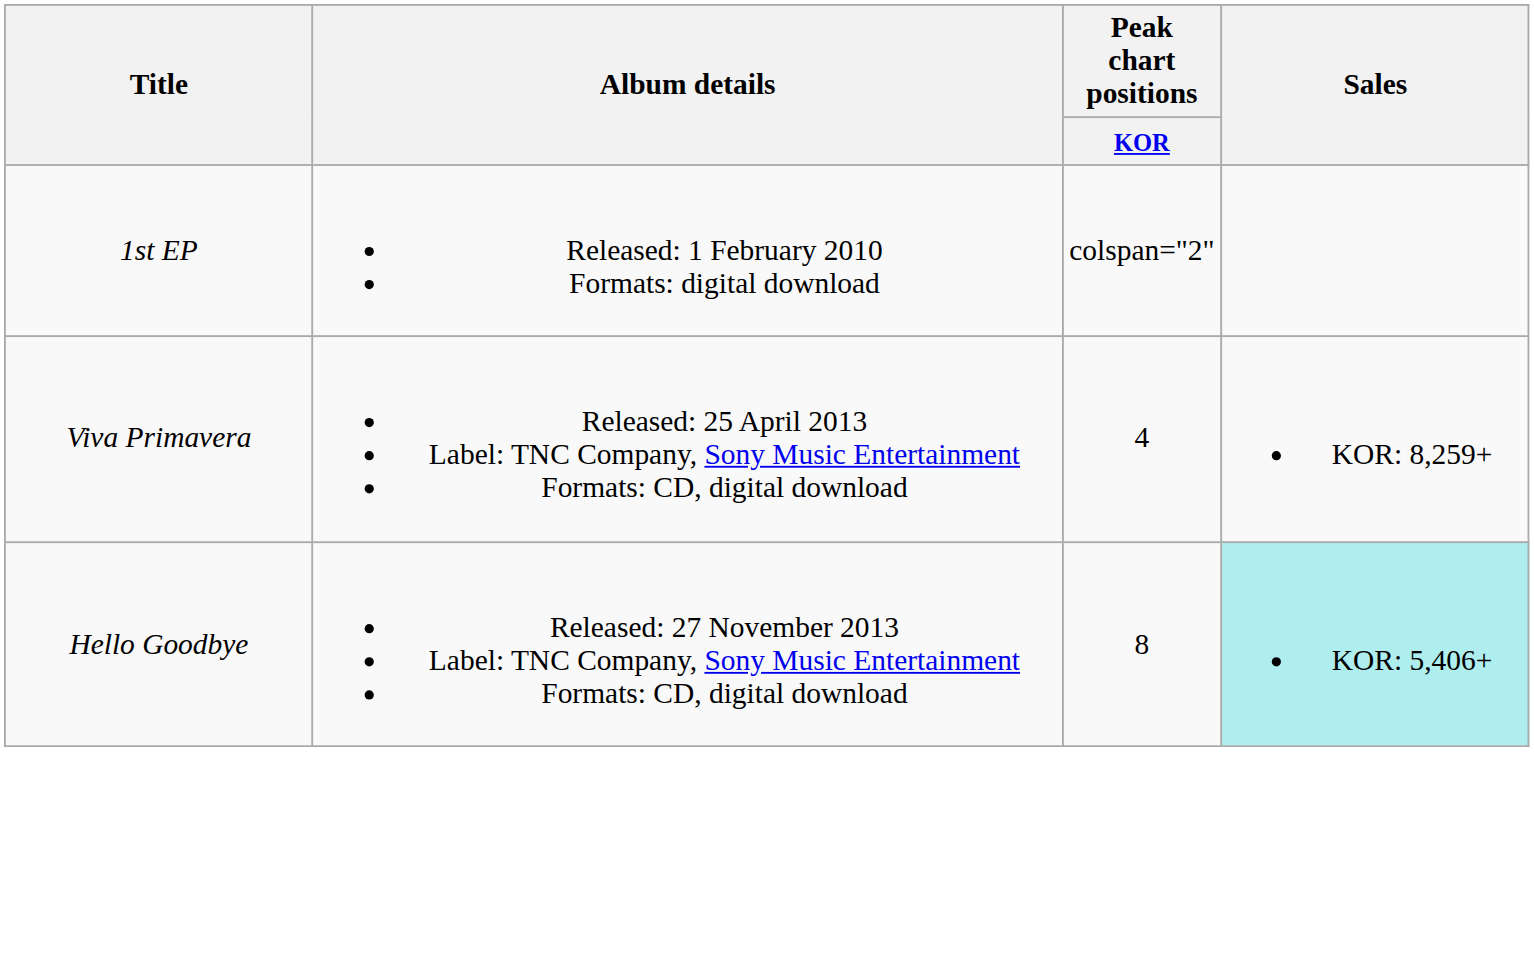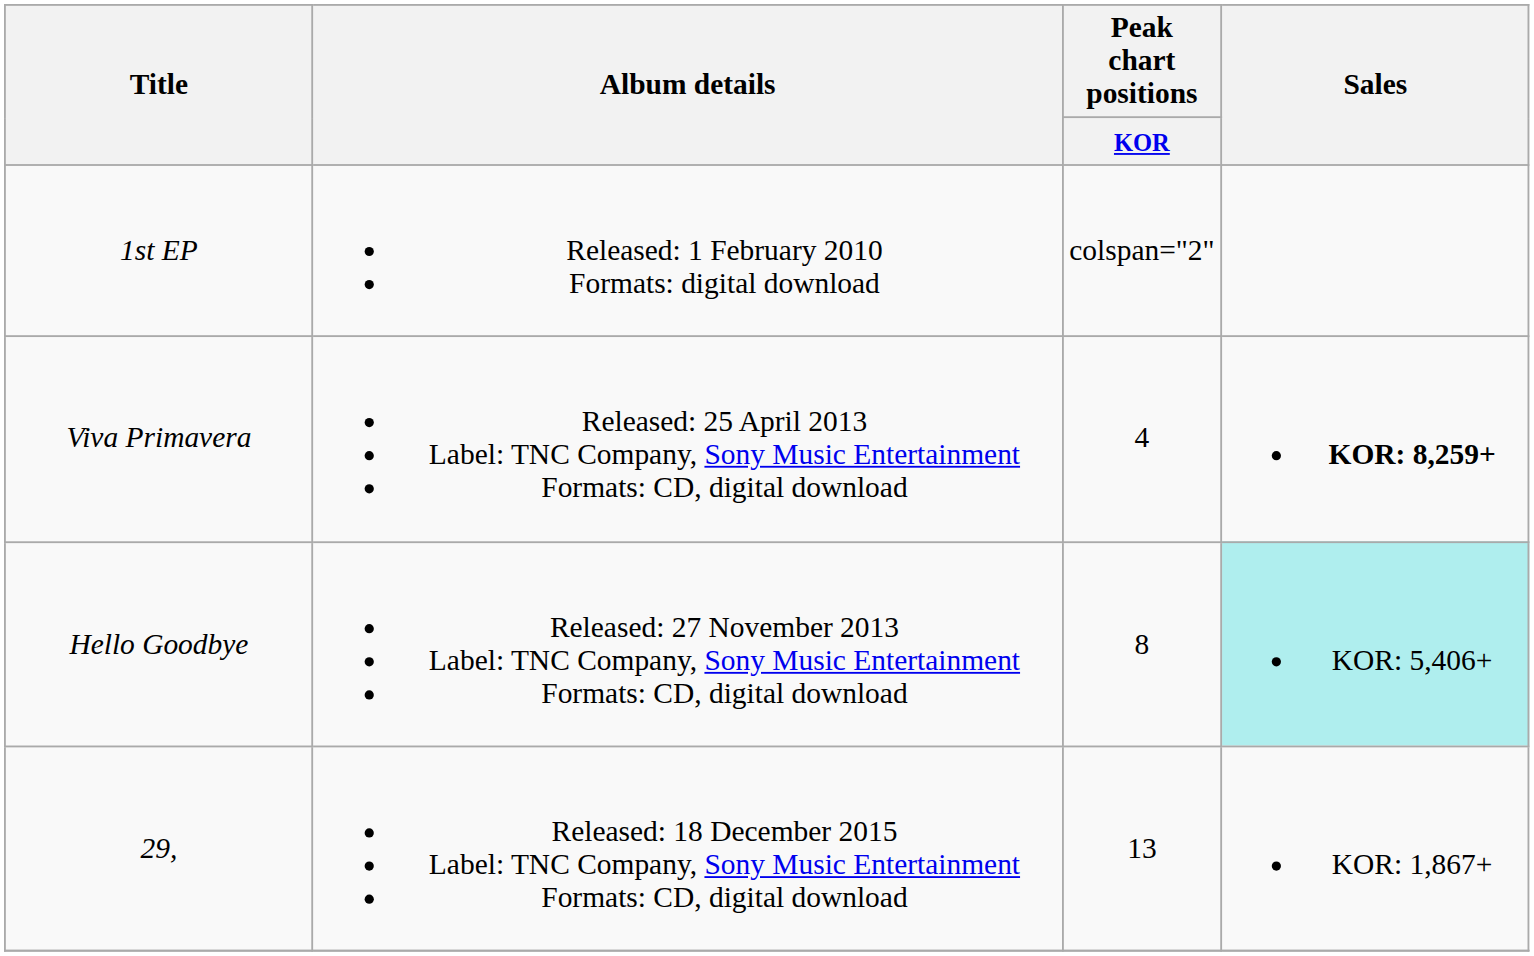(1375, 455) normal -> (1375, 455) bold
+ row: (159, 848)
